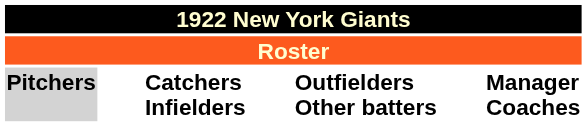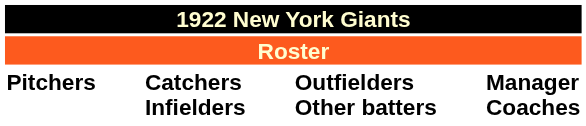(51, 82) lightgrey background -> (51, 82) no background
